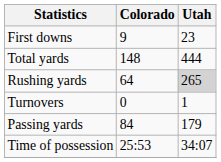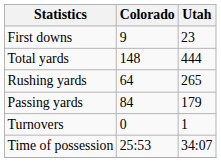(191, 80) lightgrey background -> (191, 80) no background
rows swapped: (45, 124) <-> (36, 102)
